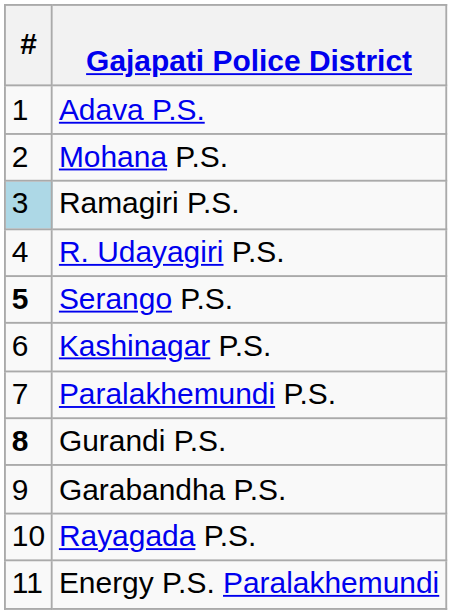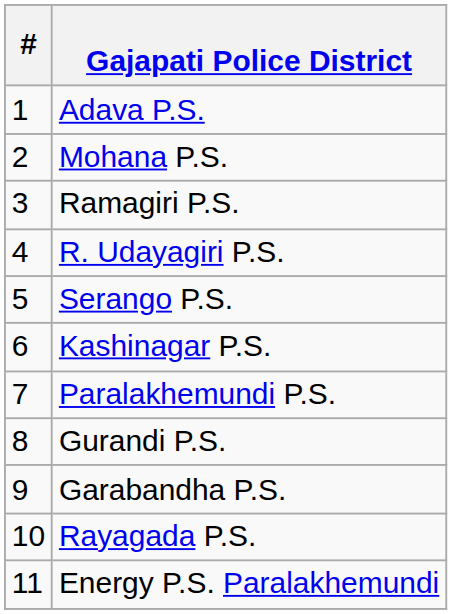(20, 204) lightblue background -> (20, 204) no background
(20, 299) bold -> (20, 299) normal
(20, 441) bold -> (20, 441) normal
